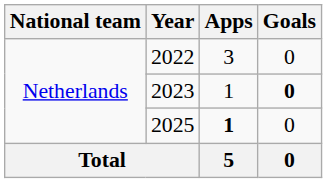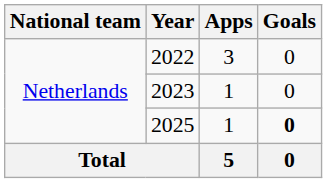(289, 90) bold -> (289, 90) normal
(229, 125) bold -> (229, 125) normal
(289, 125) normal -> (289, 125) bold
